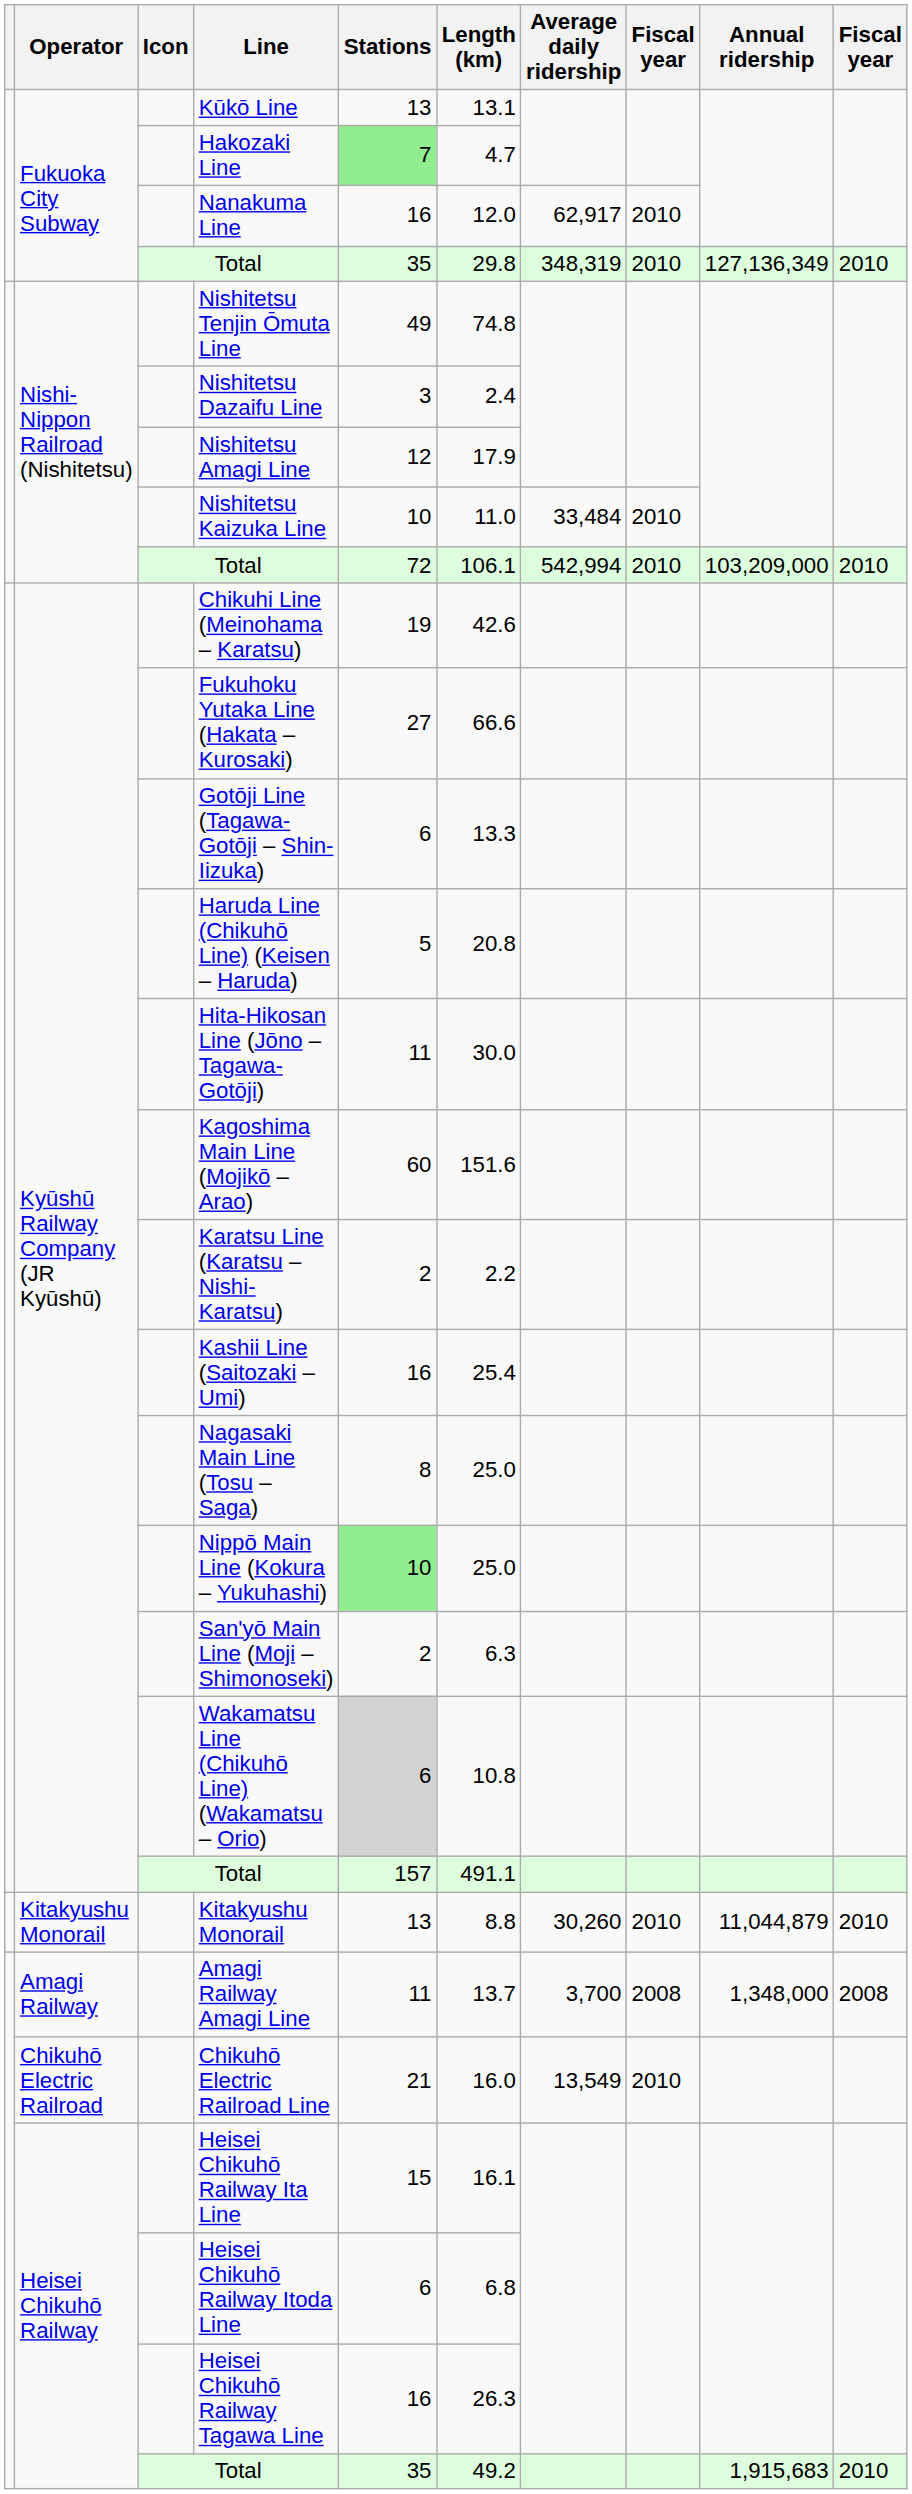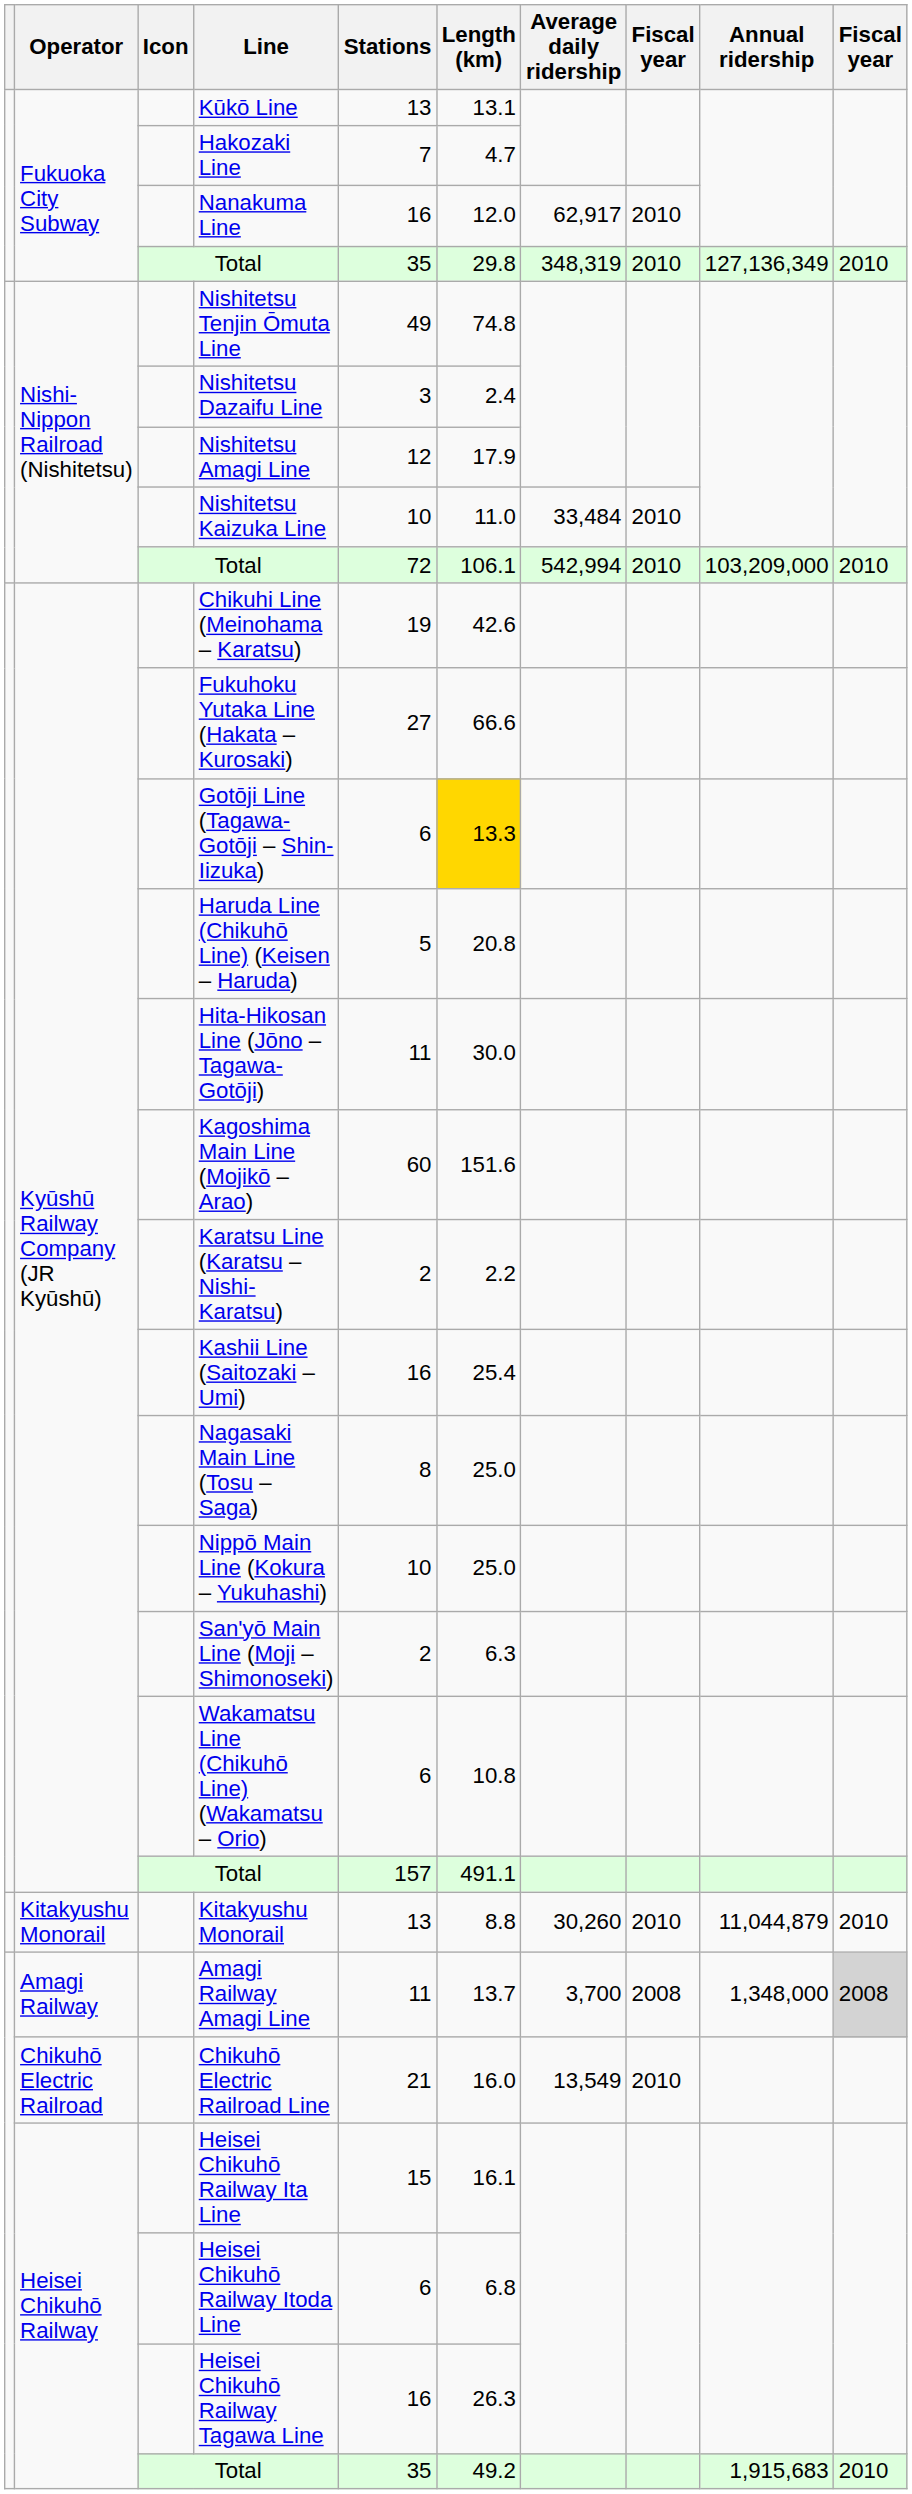(425, 155) lightgreen background -> (425, 155) no background
(494, 833) no background -> (494, 833) gold background
(419, 1567) lightgreen background -> (419, 1567) no background
(425, 1776) lightgrey background -> (425, 1776) no background
(864, 1994) no background -> (864, 1994) lightgrey background
